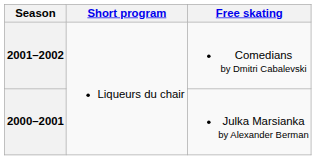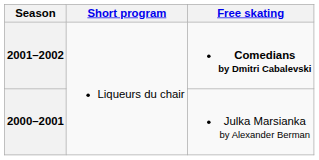(249, 62) normal -> (251, 62) bold
